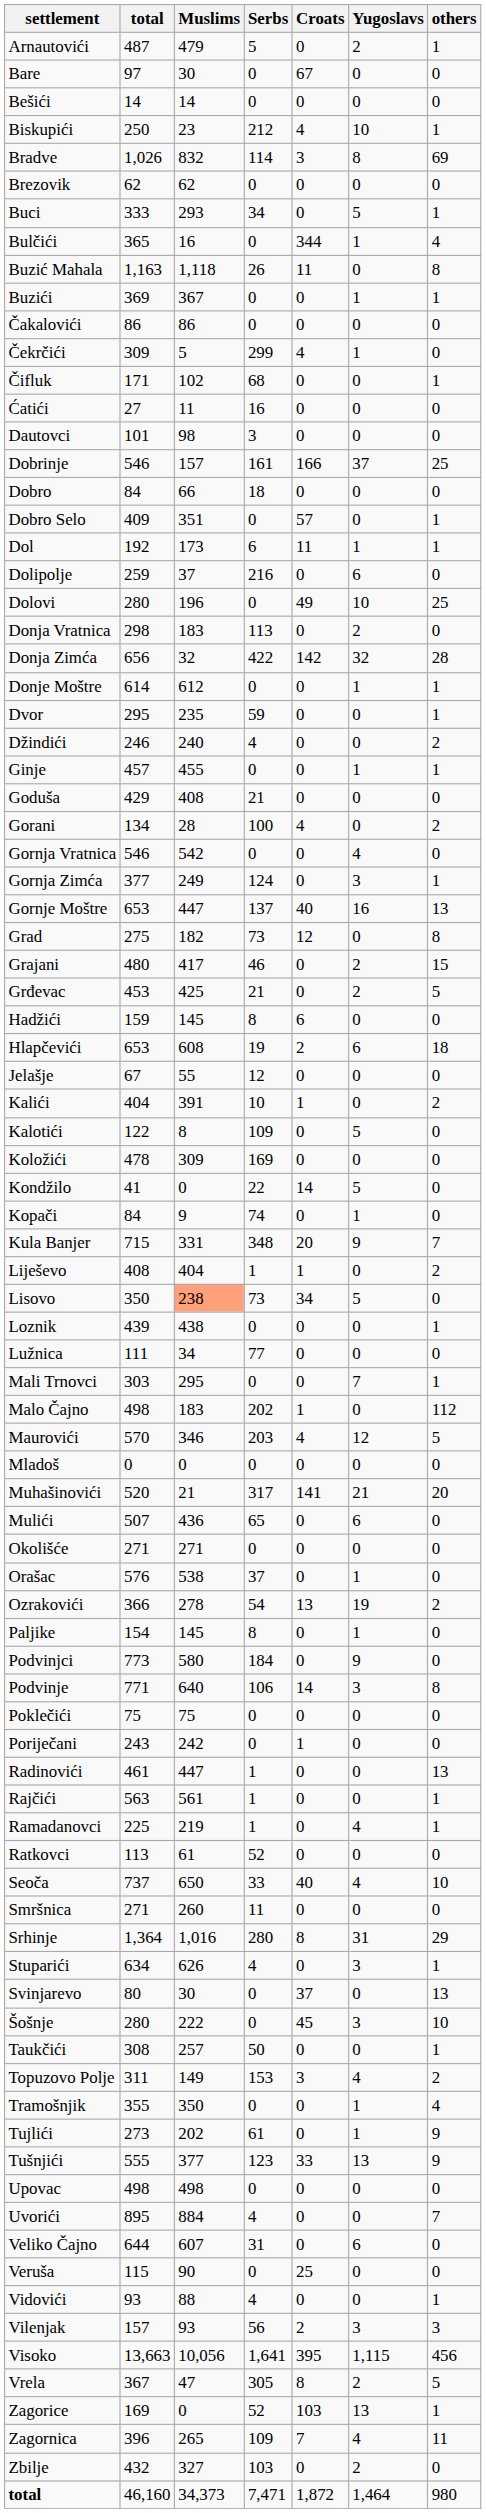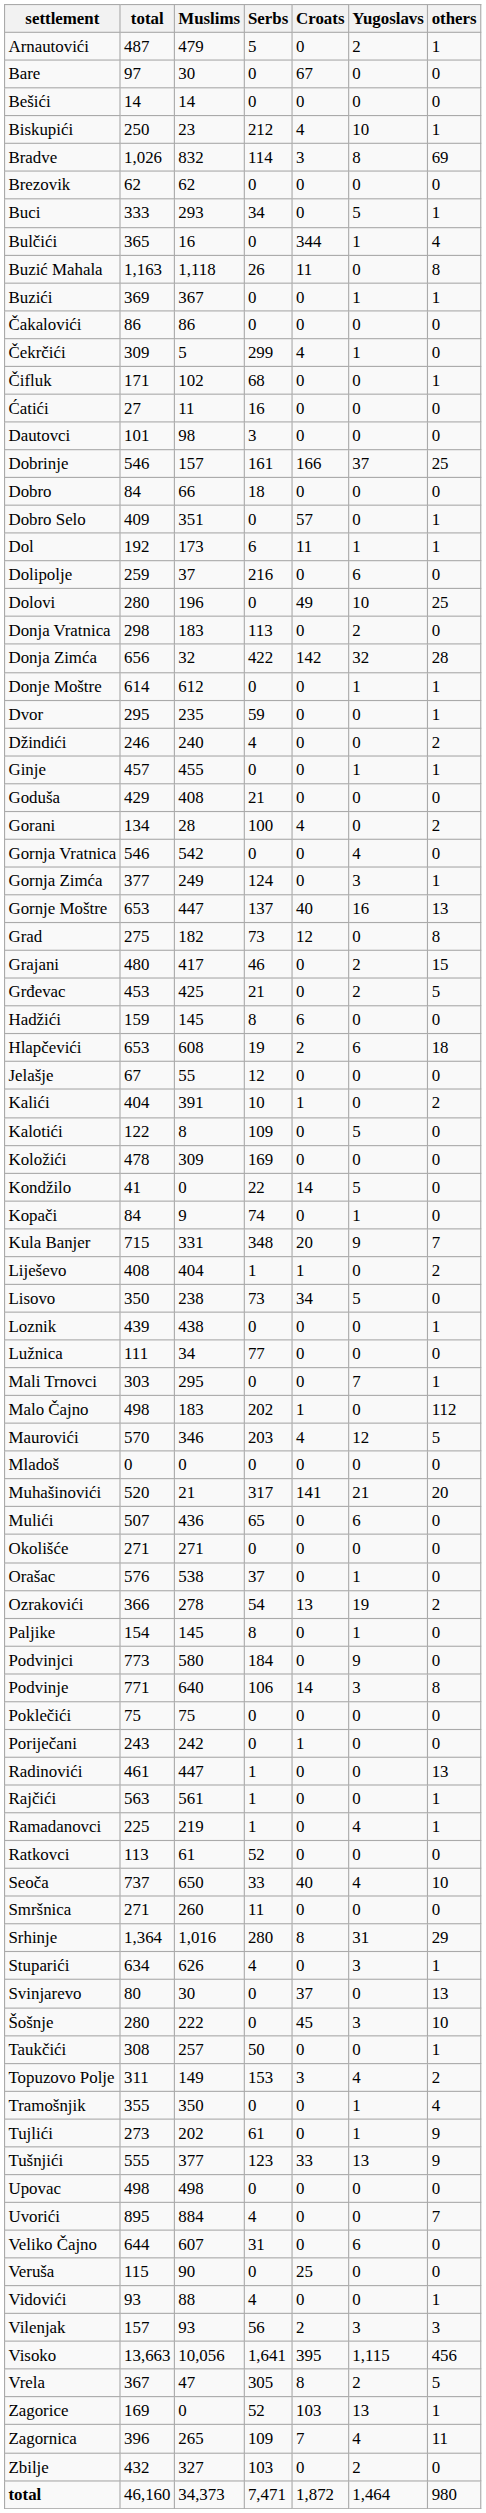(191, 1298) lightsalmon background -> (191, 1298) no background
